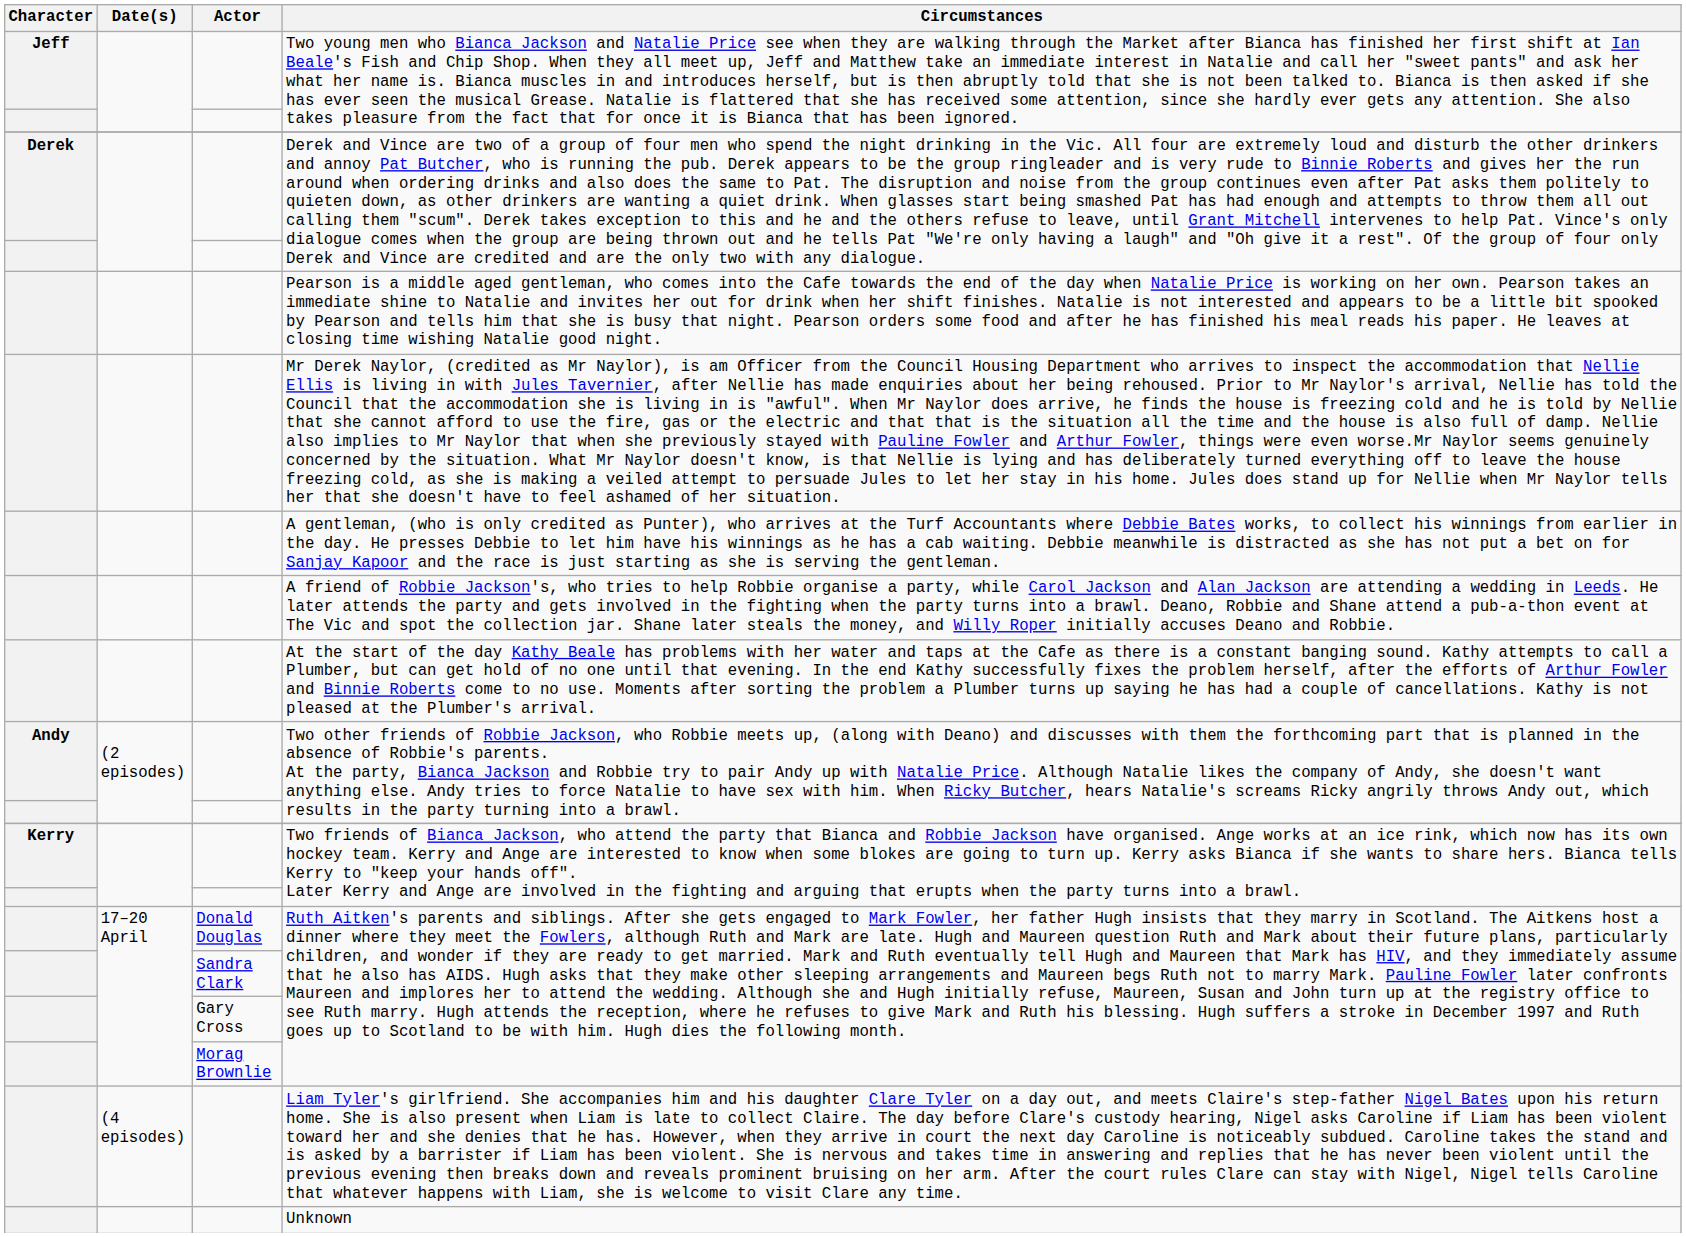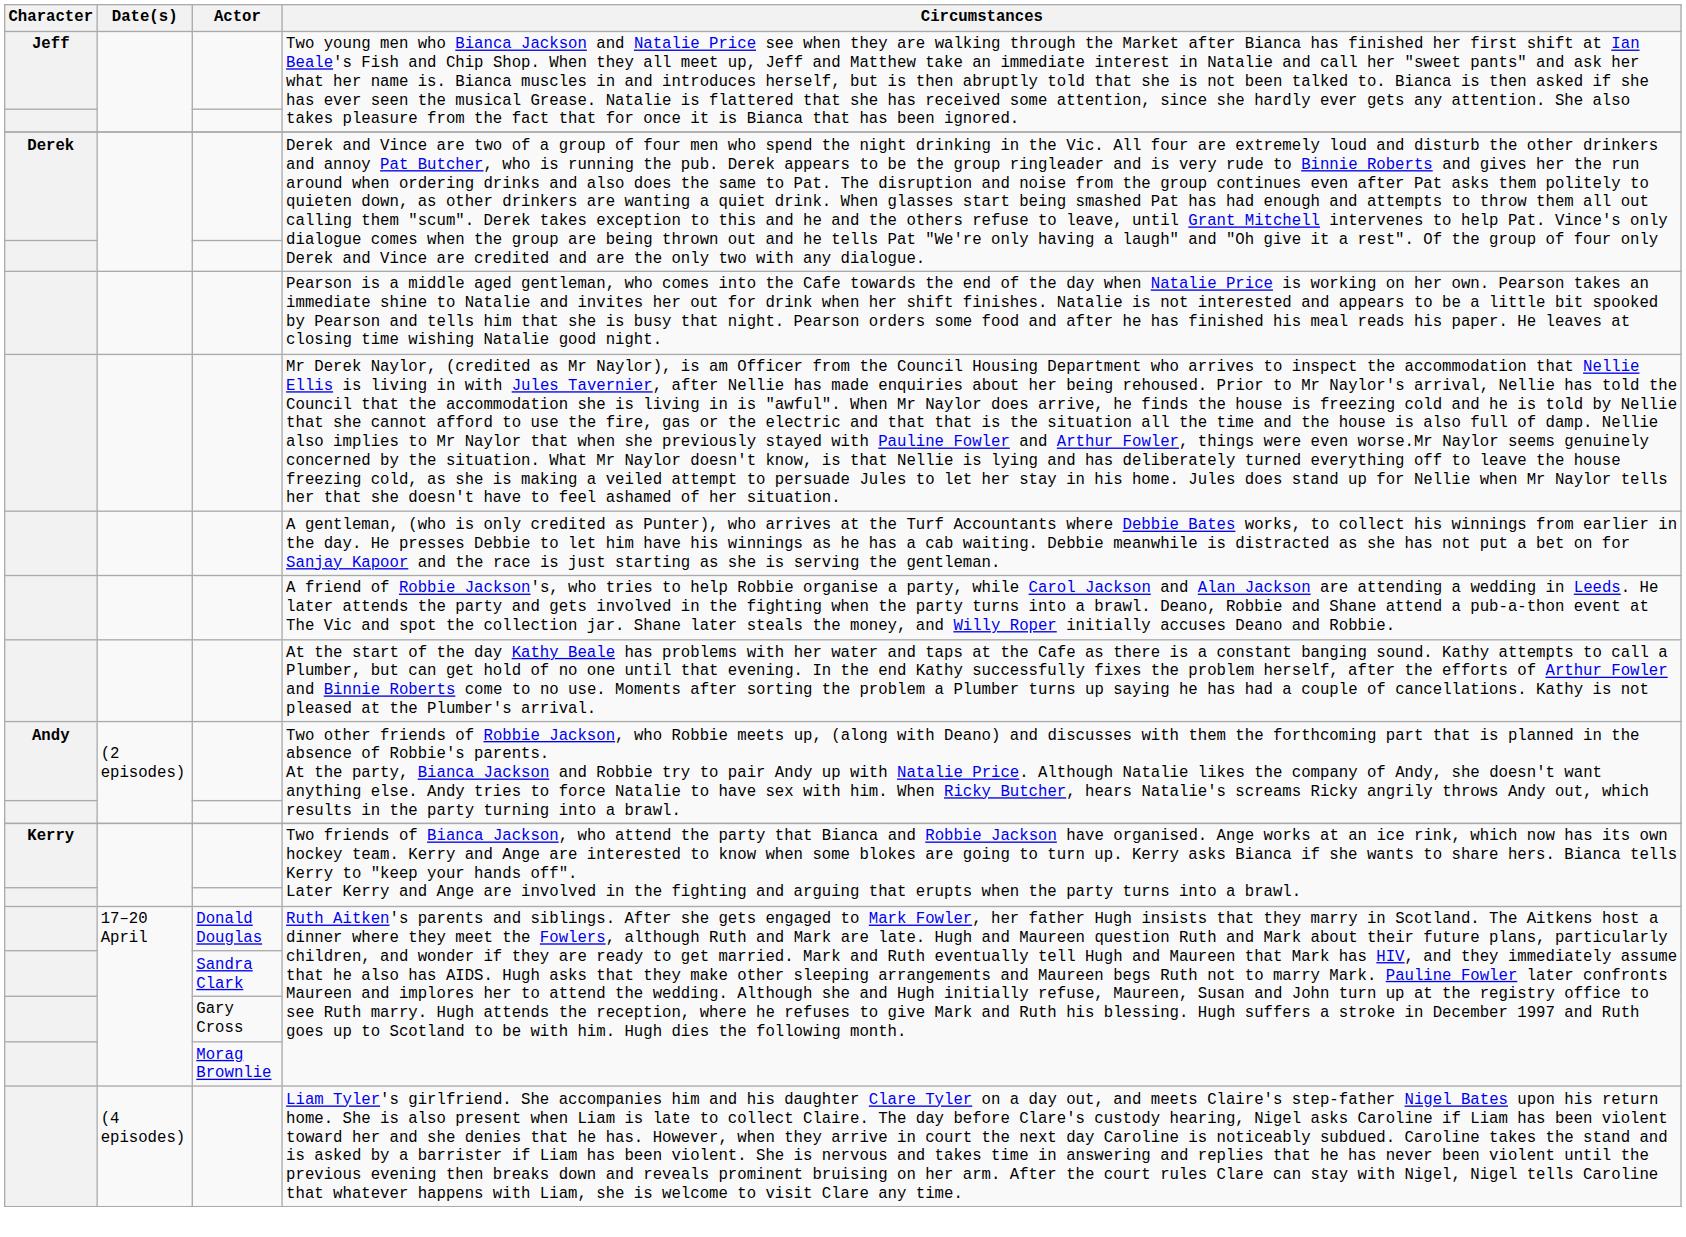- row: (51, 1219)
